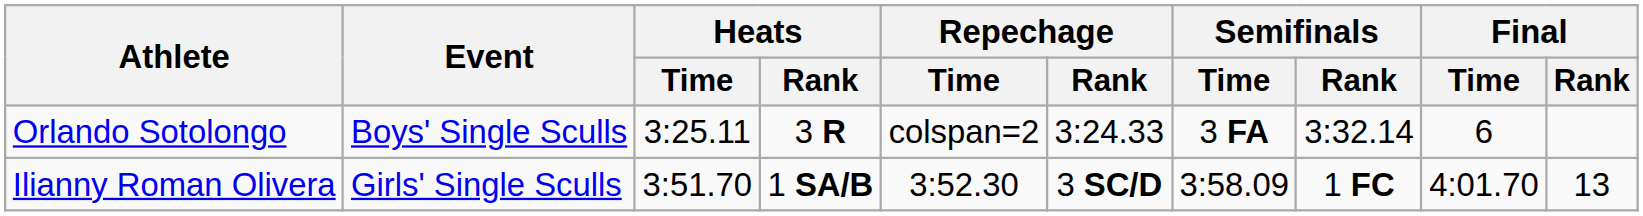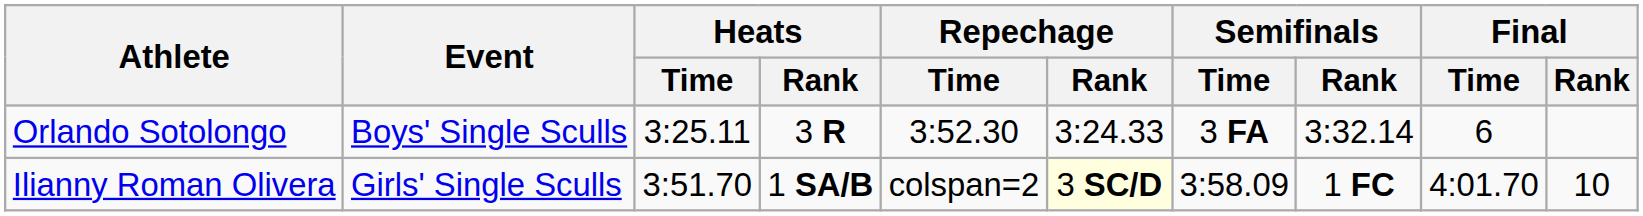(964, 132) colspan=2 -> (964, 132) 3:52.30
(964, 184) 3:52.30 -> (964, 184) colspan=2
(1109, 184) no background -> (1109, 184) lightyellow background
(1592, 184) 13 -> (1592, 184) 10
